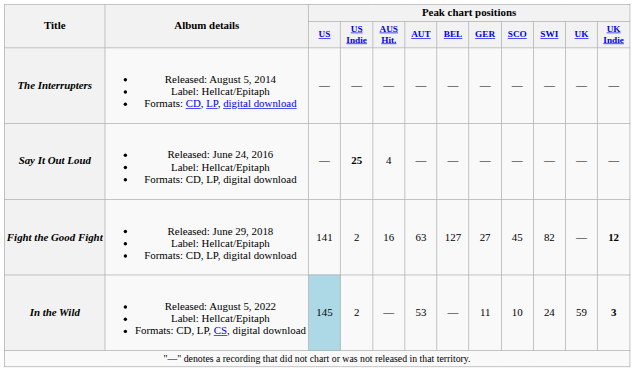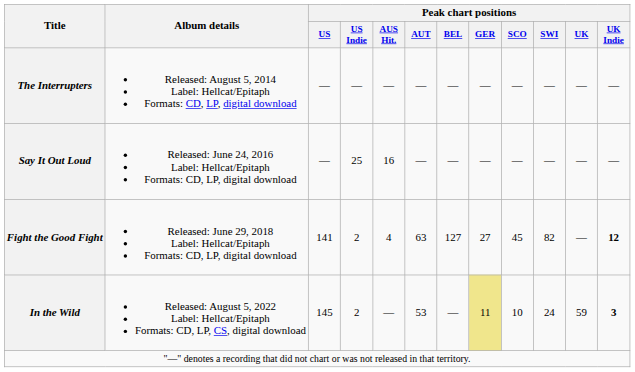(357, 161) bold -> (357, 161) normal
(389, 161) 4 -> (389, 161) 16
(389, 237) 16 -> (389, 237) 4
(325, 312) lightblue background -> (325, 312) no background
(485, 312) no background -> (485, 312) khaki background
